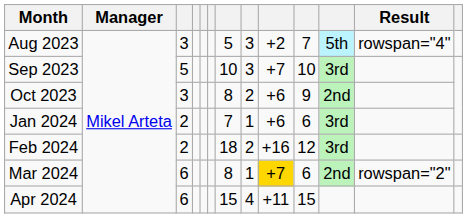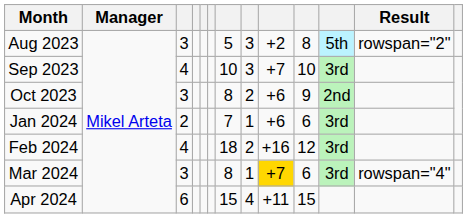(306, 44) 7 -> (306, 44) 8
(404, 44) rowspan="4" -> (404, 44) rowspan="2"
(184, 70) 5 -> (184, 70) 4
(184, 148) 2 -> (184, 148) 4
(184, 174) 6 -> (184, 174) 3
(337, 174) 2nd -> (337, 174) 3rd
(404, 174) rowspan="2" -> (404, 174) rowspan="4"
